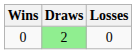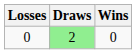columns swapped: (23, 15) <-> (109, 15)
